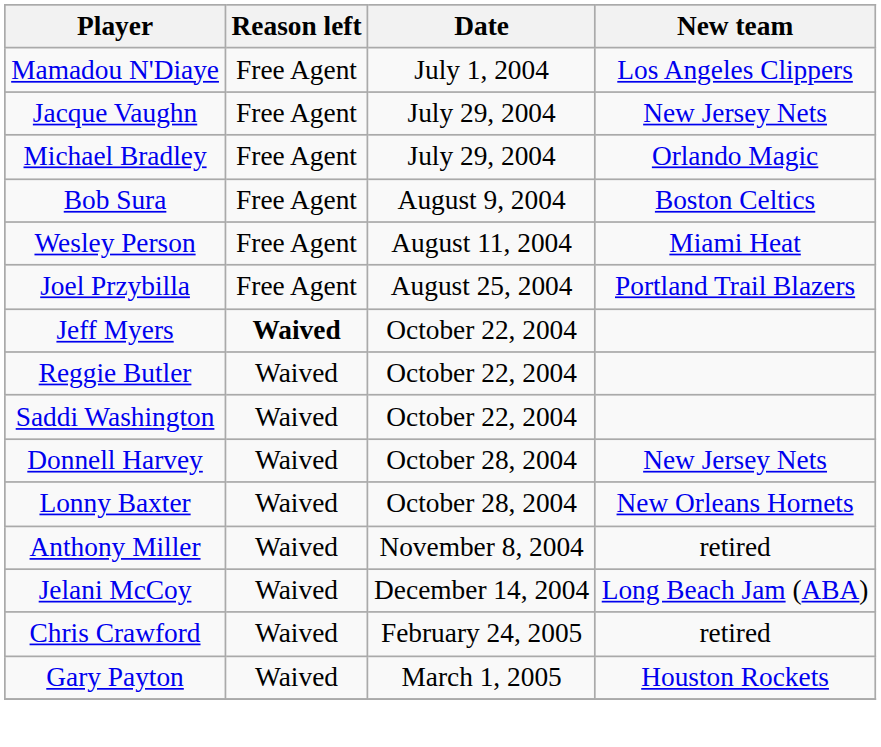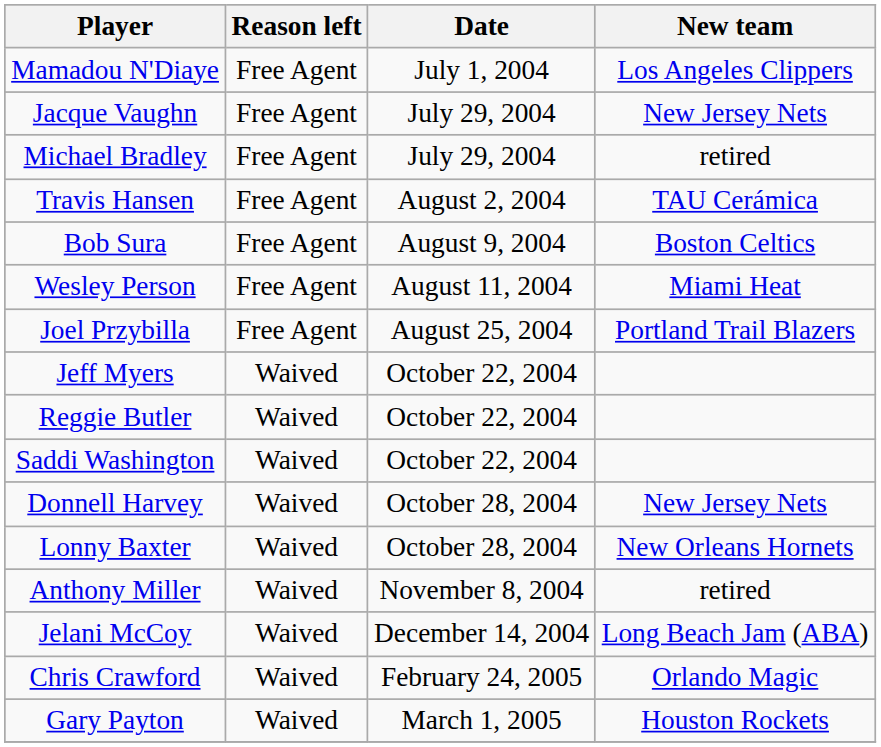(735, 156) Orlando Magic -> (735, 156) retired
+ row: (115, 199)
(297, 329) bold -> (297, 373) normal
(735, 633) retired -> (735, 677) Orlando Magic
